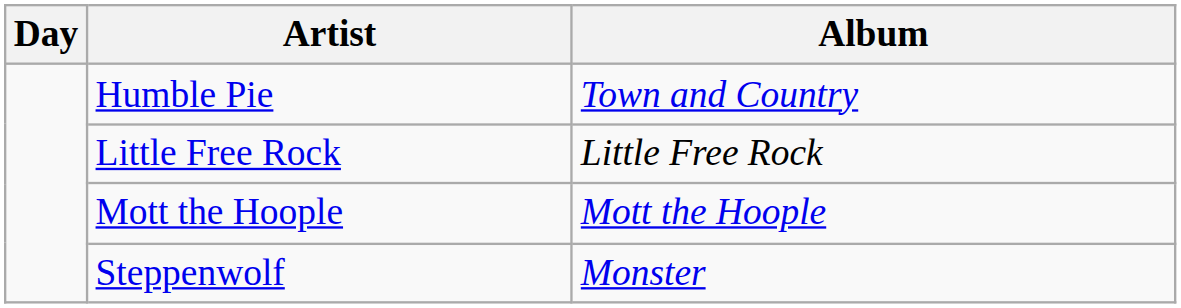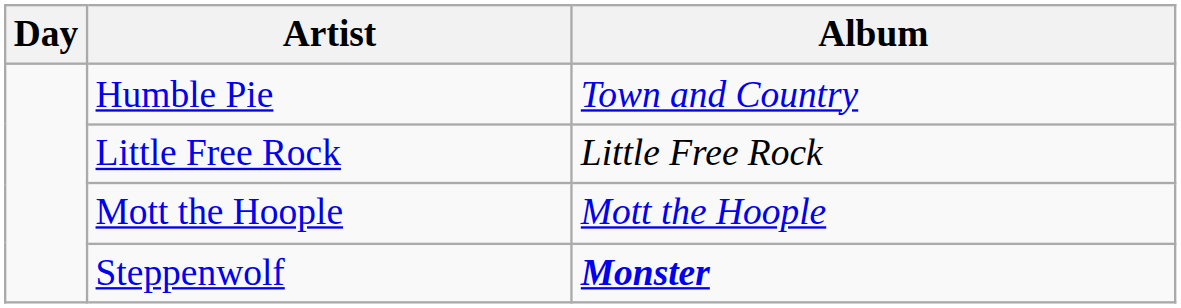(643, 271) normal -> (645, 271) bold
